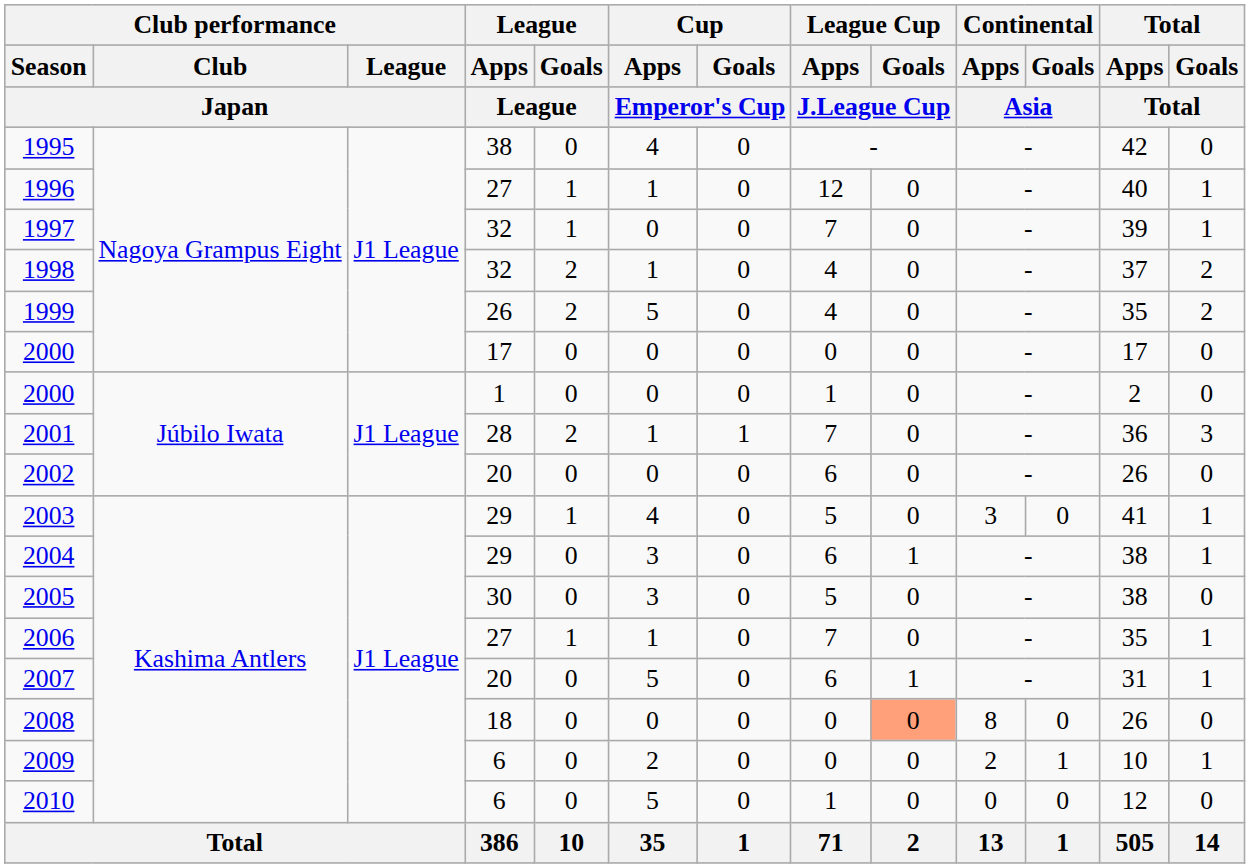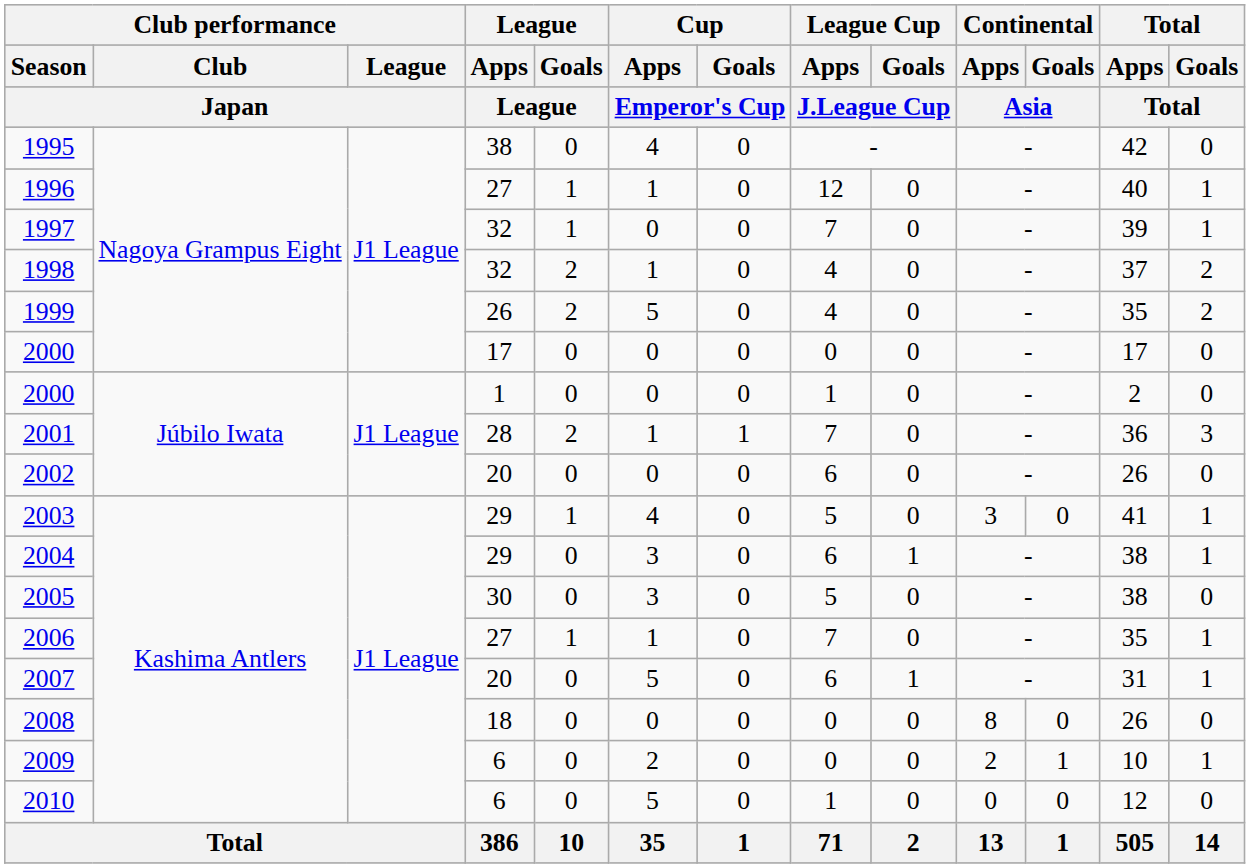(913, 719) lightsalmon background -> (913, 719) no background
